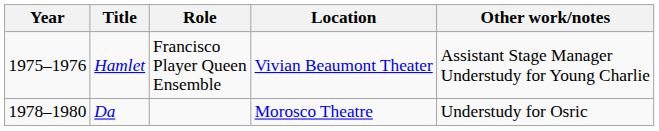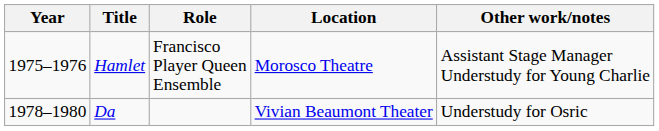(344, 65) Vivian Beaumont Theater -> (314, 65) Morosco Theatre
(314, 111) Morosco Theatre -> (344, 111) Vivian Beaumont Theater
